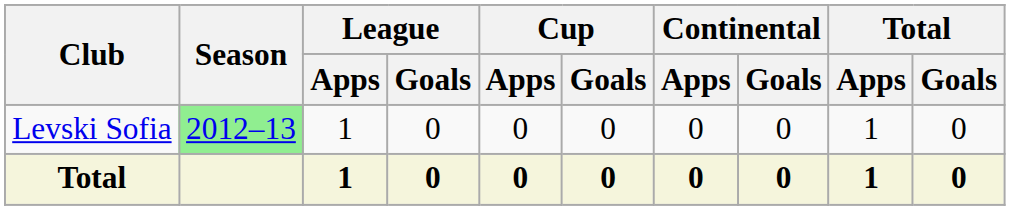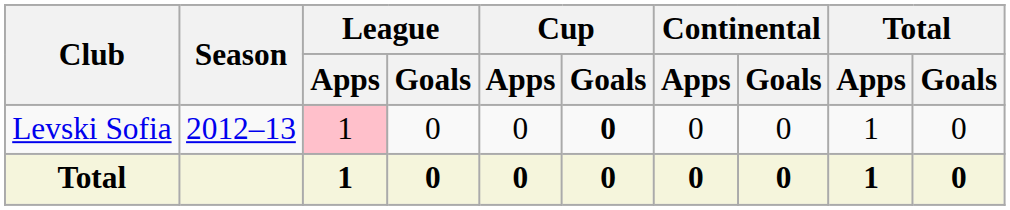(241, 128) lightgreen background -> (241, 128) no background
(345, 128) no background -> (345, 128) pink background
(608, 128) normal -> (608, 128) bold
